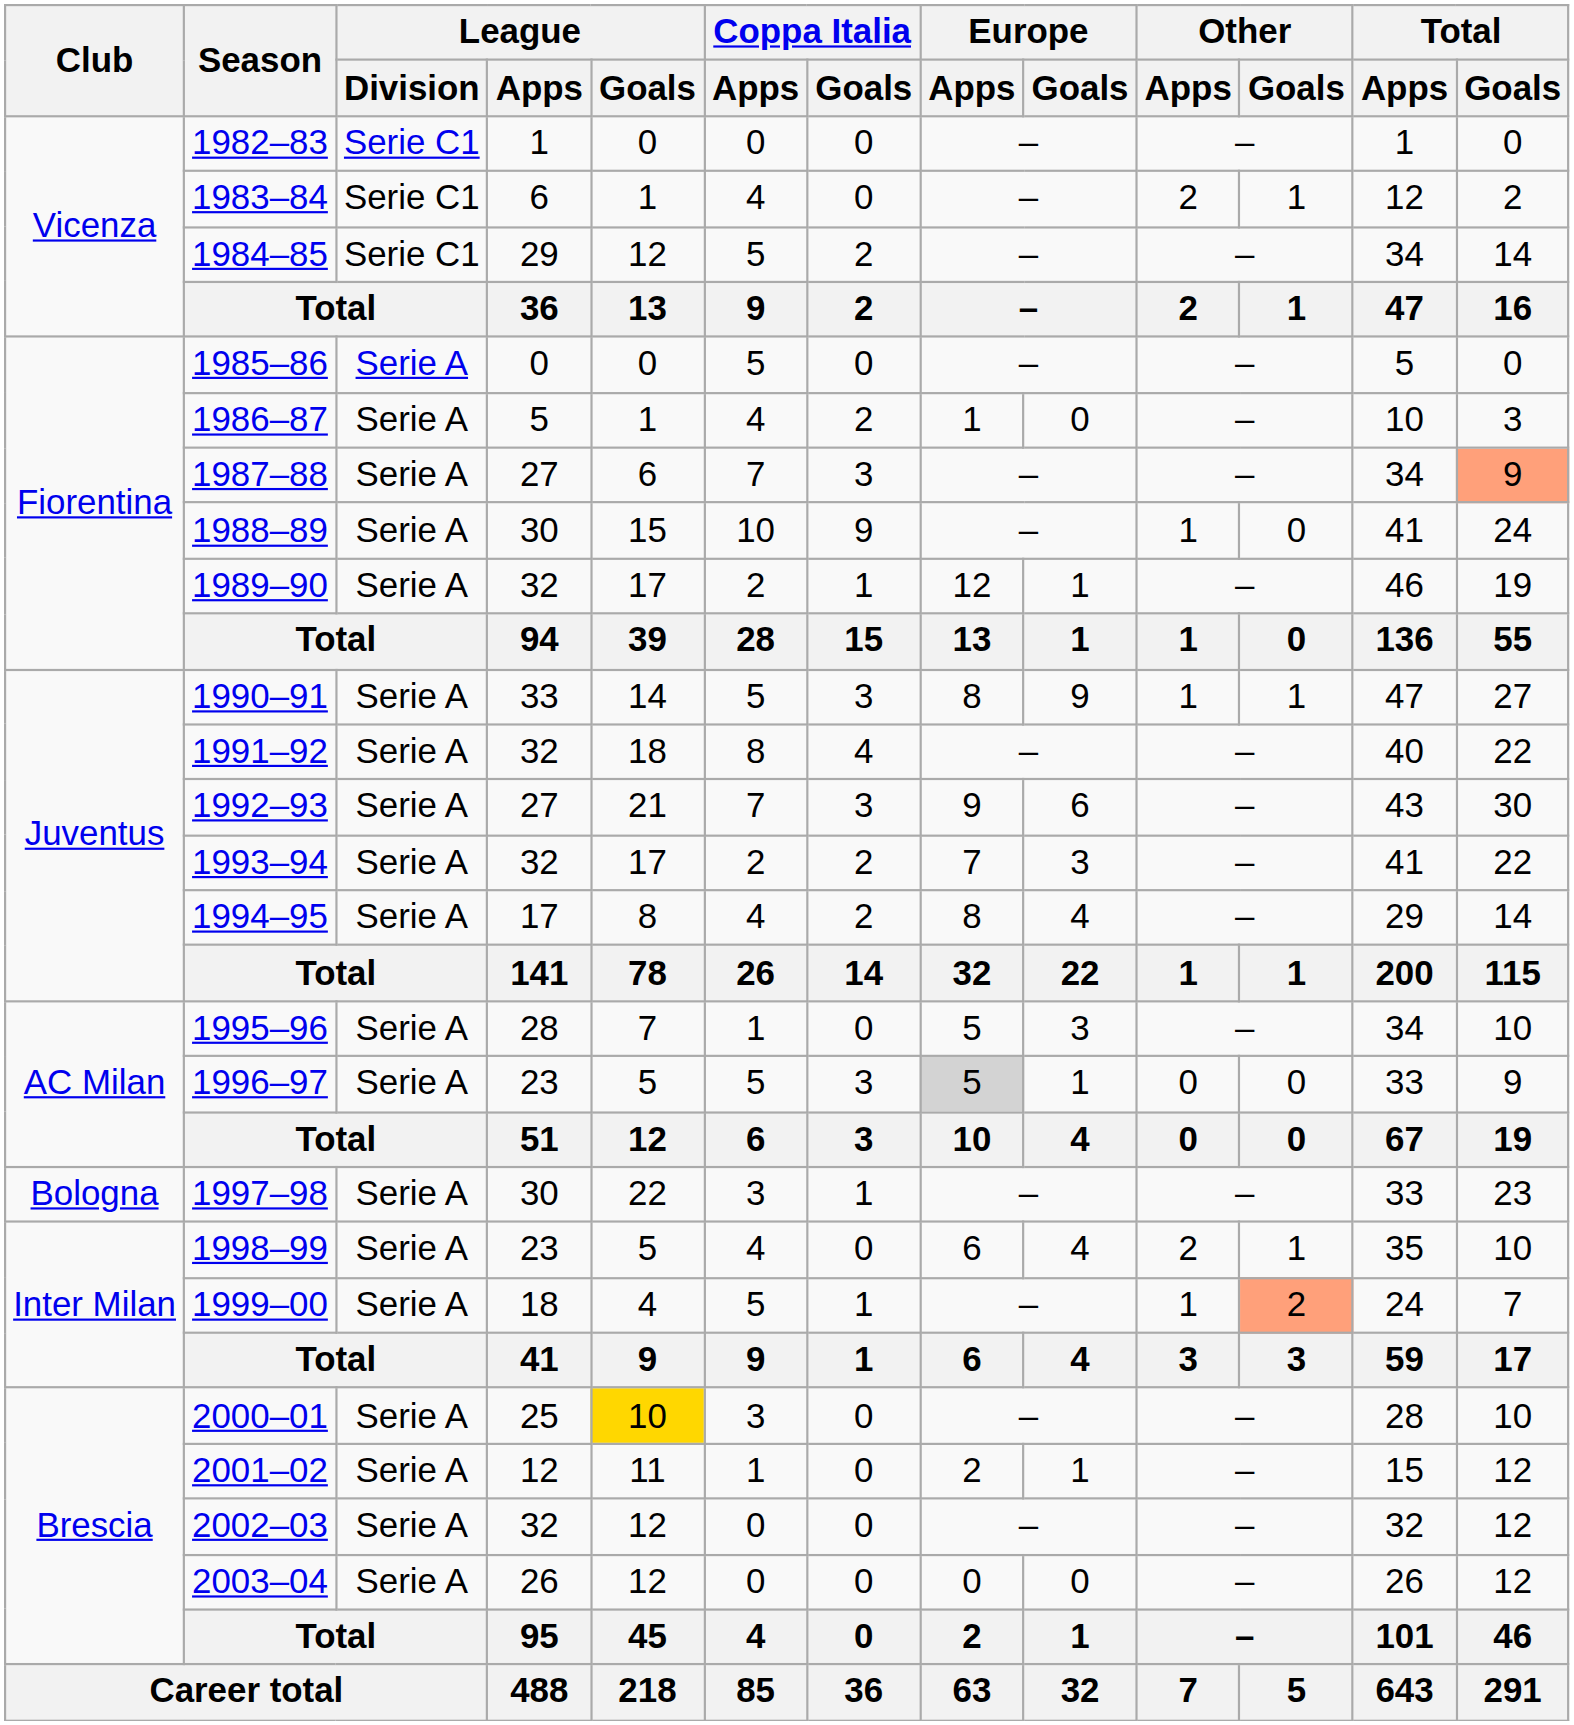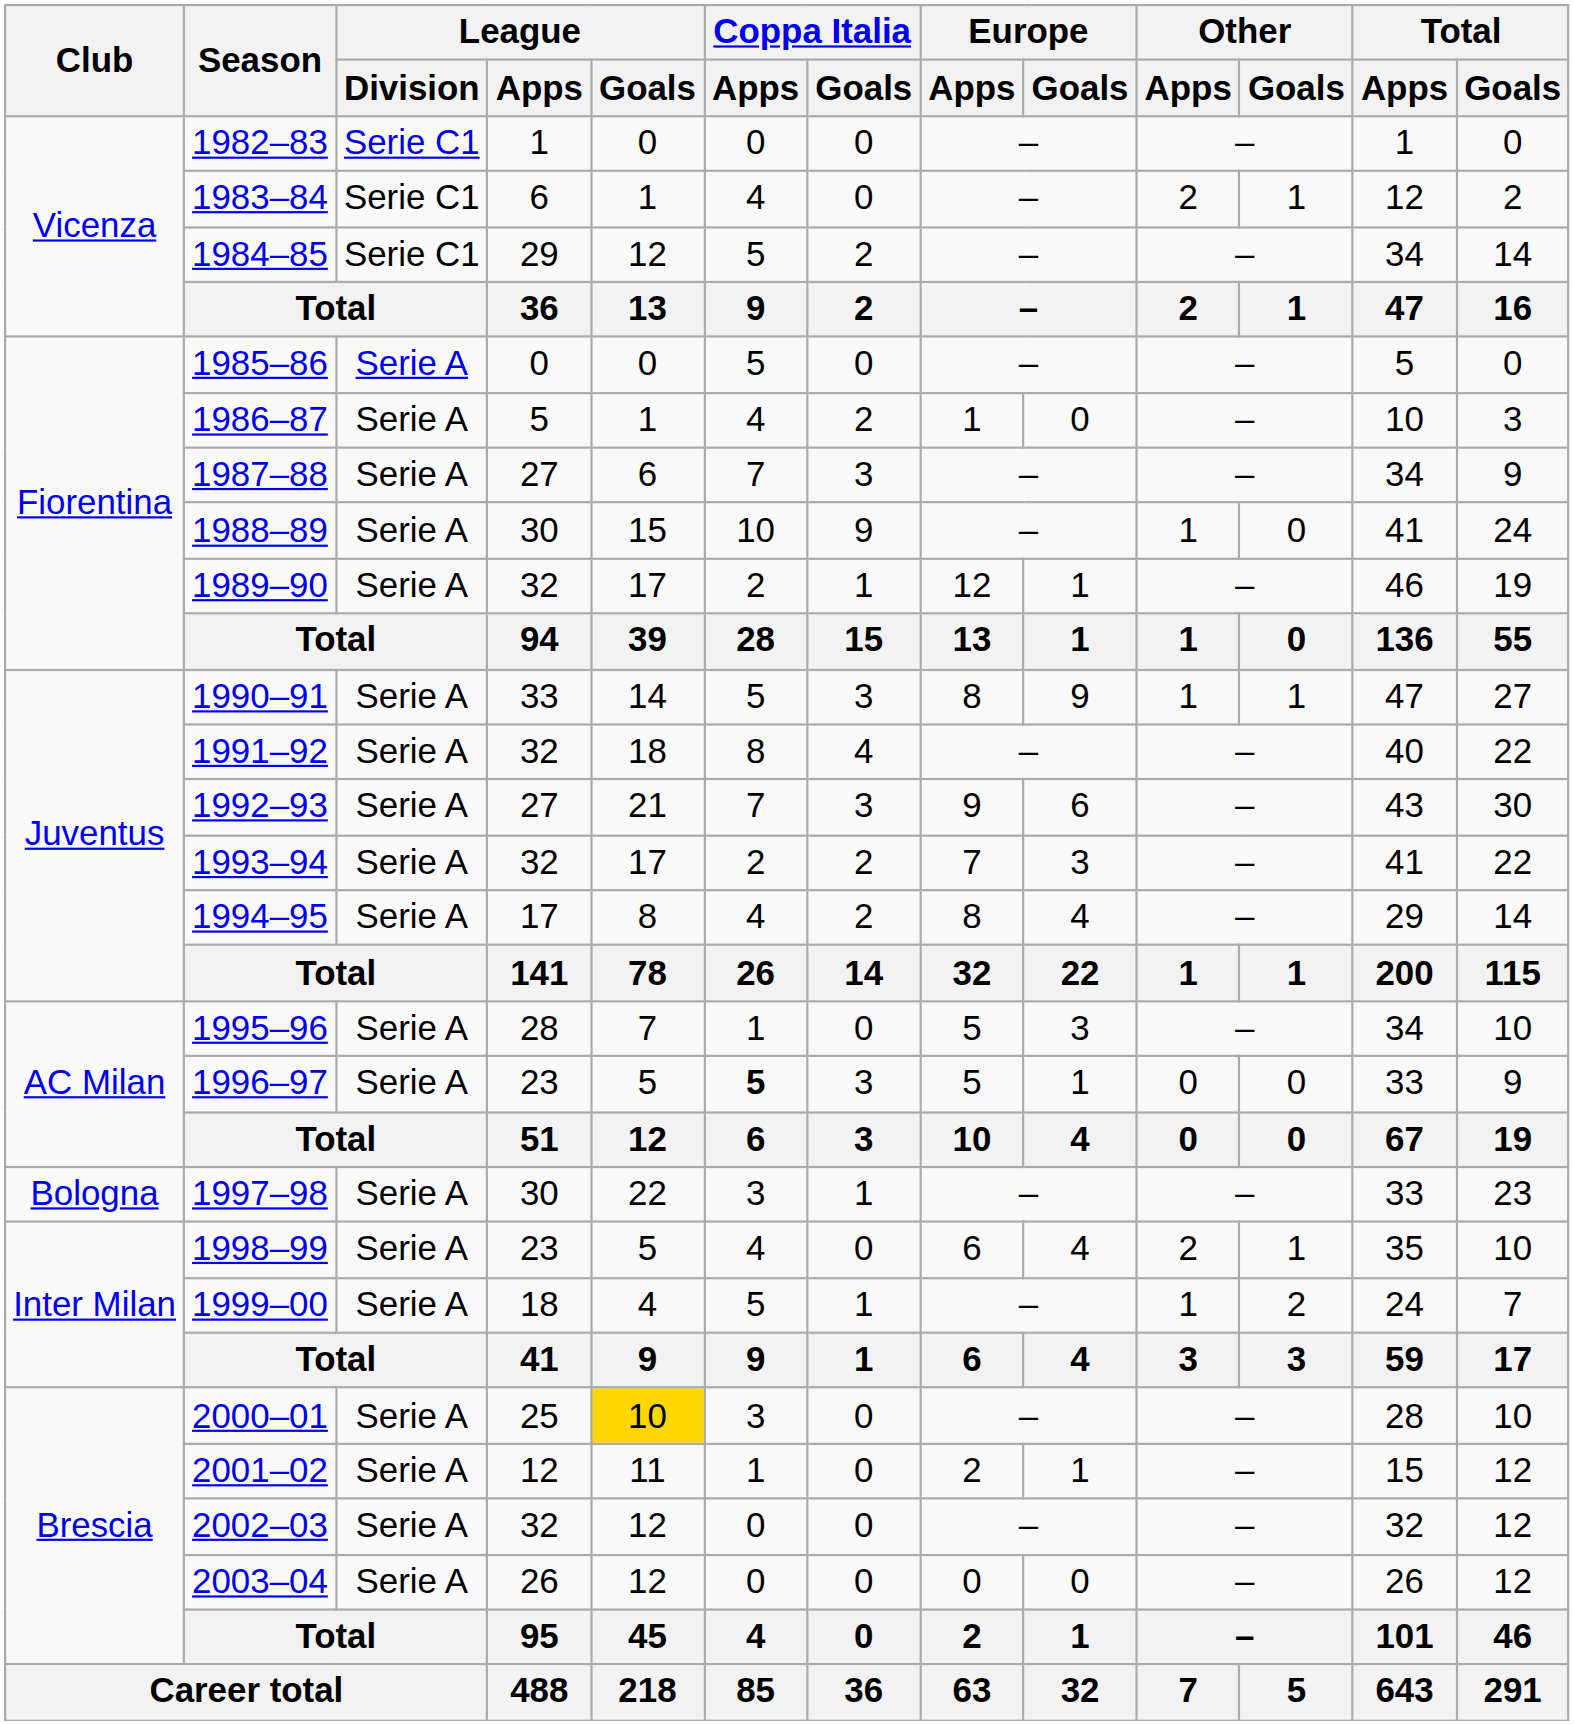(1513, 474) lightsalmon background -> (1513, 474) no background
(756, 1083) normal -> (756, 1083) bold
(972, 1083) lightgrey background -> (972, 1083) no background
(1296, 1304) lightsalmon background -> (1296, 1304) no background
